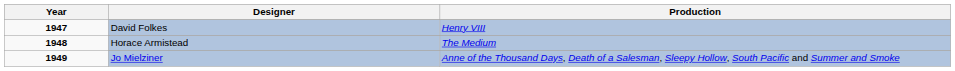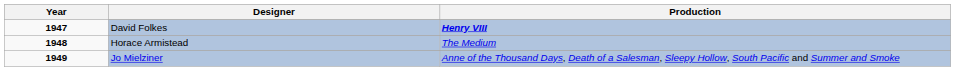(464, 27) normal -> (464, 27) bold
